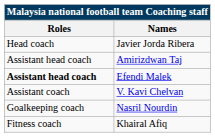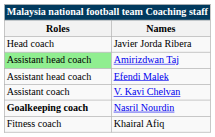(49, 60) no background -> (49, 60) lightgreen background
(51, 76) bold -> (49, 76) normal
(45, 108) normal -> (47, 108) bold
